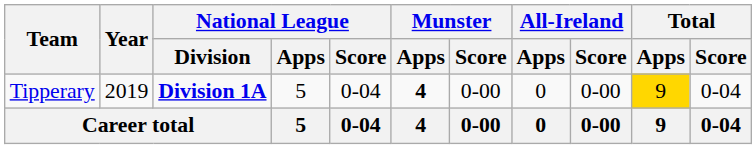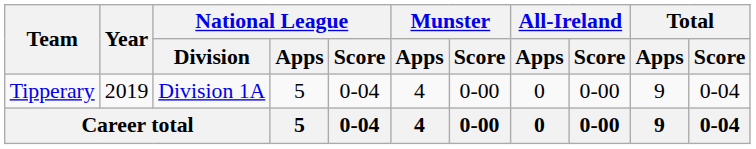(212, 90) bold -> (212, 90) normal
(421, 90) bold -> (420, 90) normal
(661, 90) gold background -> (660, 90) no background
